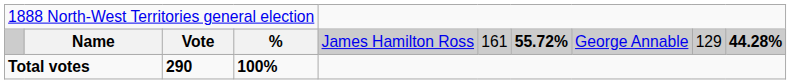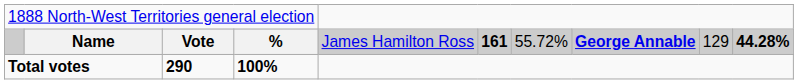(494, 41) normal -> (494, 41) bold
(541, 41) bold -> (541, 41) normal
(632, 41) normal -> (635, 41) bold
